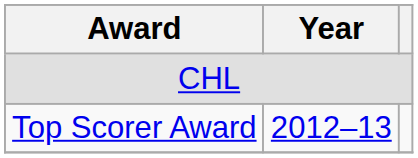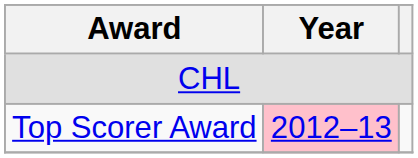(331, 127) no background -> (331, 127) pink background
